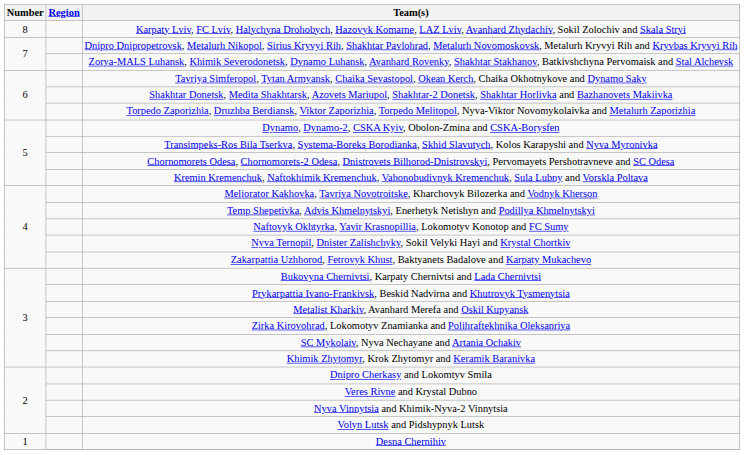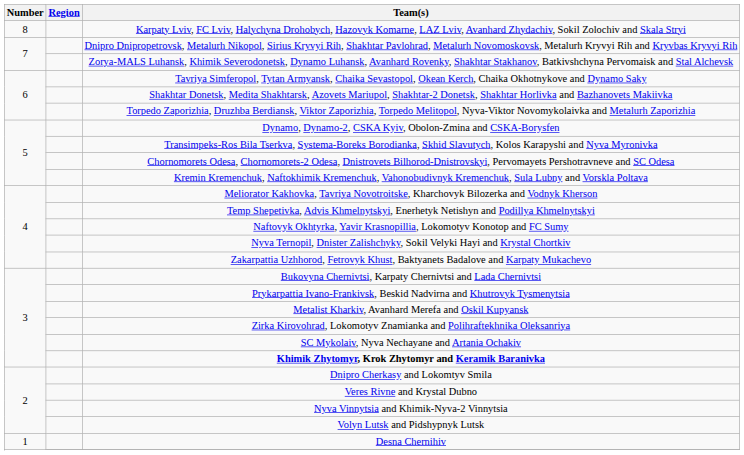(411, 359) normal -> (411, 359) bold
